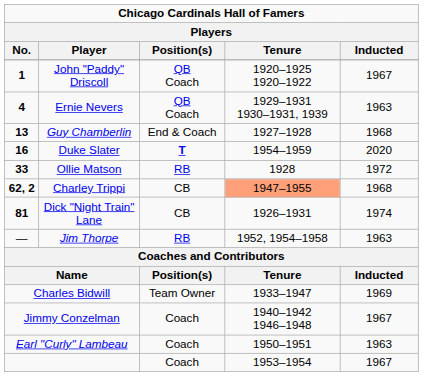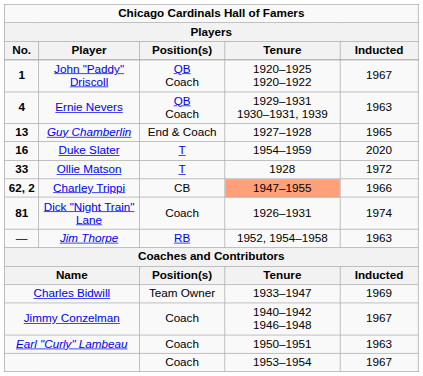(379, 132) 1968 -> (379, 132) 1965
(182, 151) bold -> (182, 151) normal
(182, 169) RB -> (182, 169) T
(379, 188) 1968 -> (379, 188) 1966
(182, 213) CB -> (182, 213) Coach
